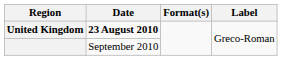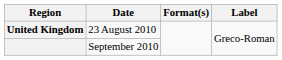(123, 30) bold -> (122, 30) normal
